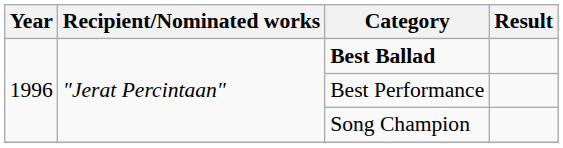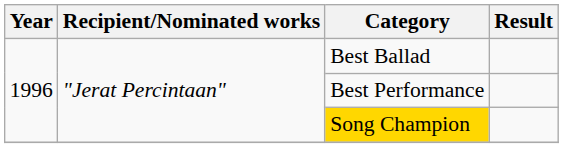(383, 55) bold -> (380, 55) normal
(400, 124) no background -> (400, 124) gold background
